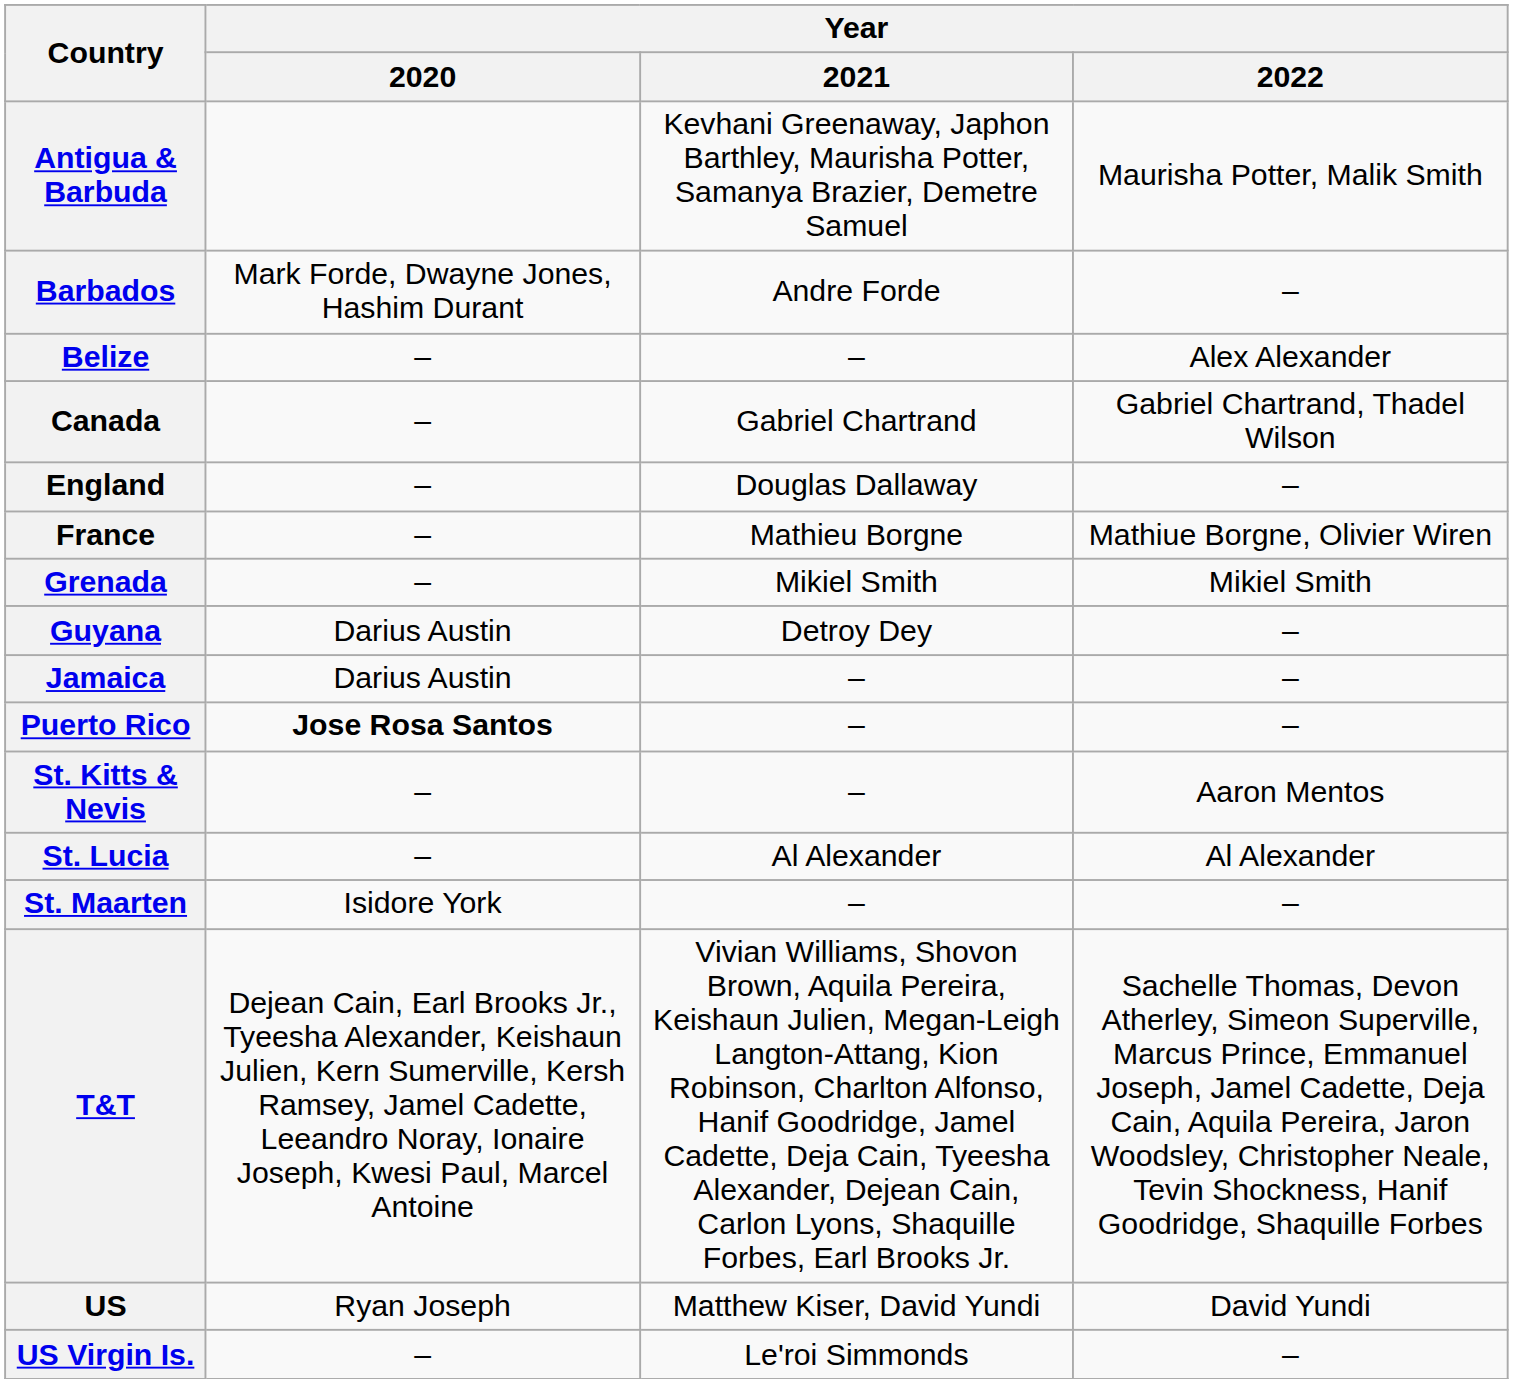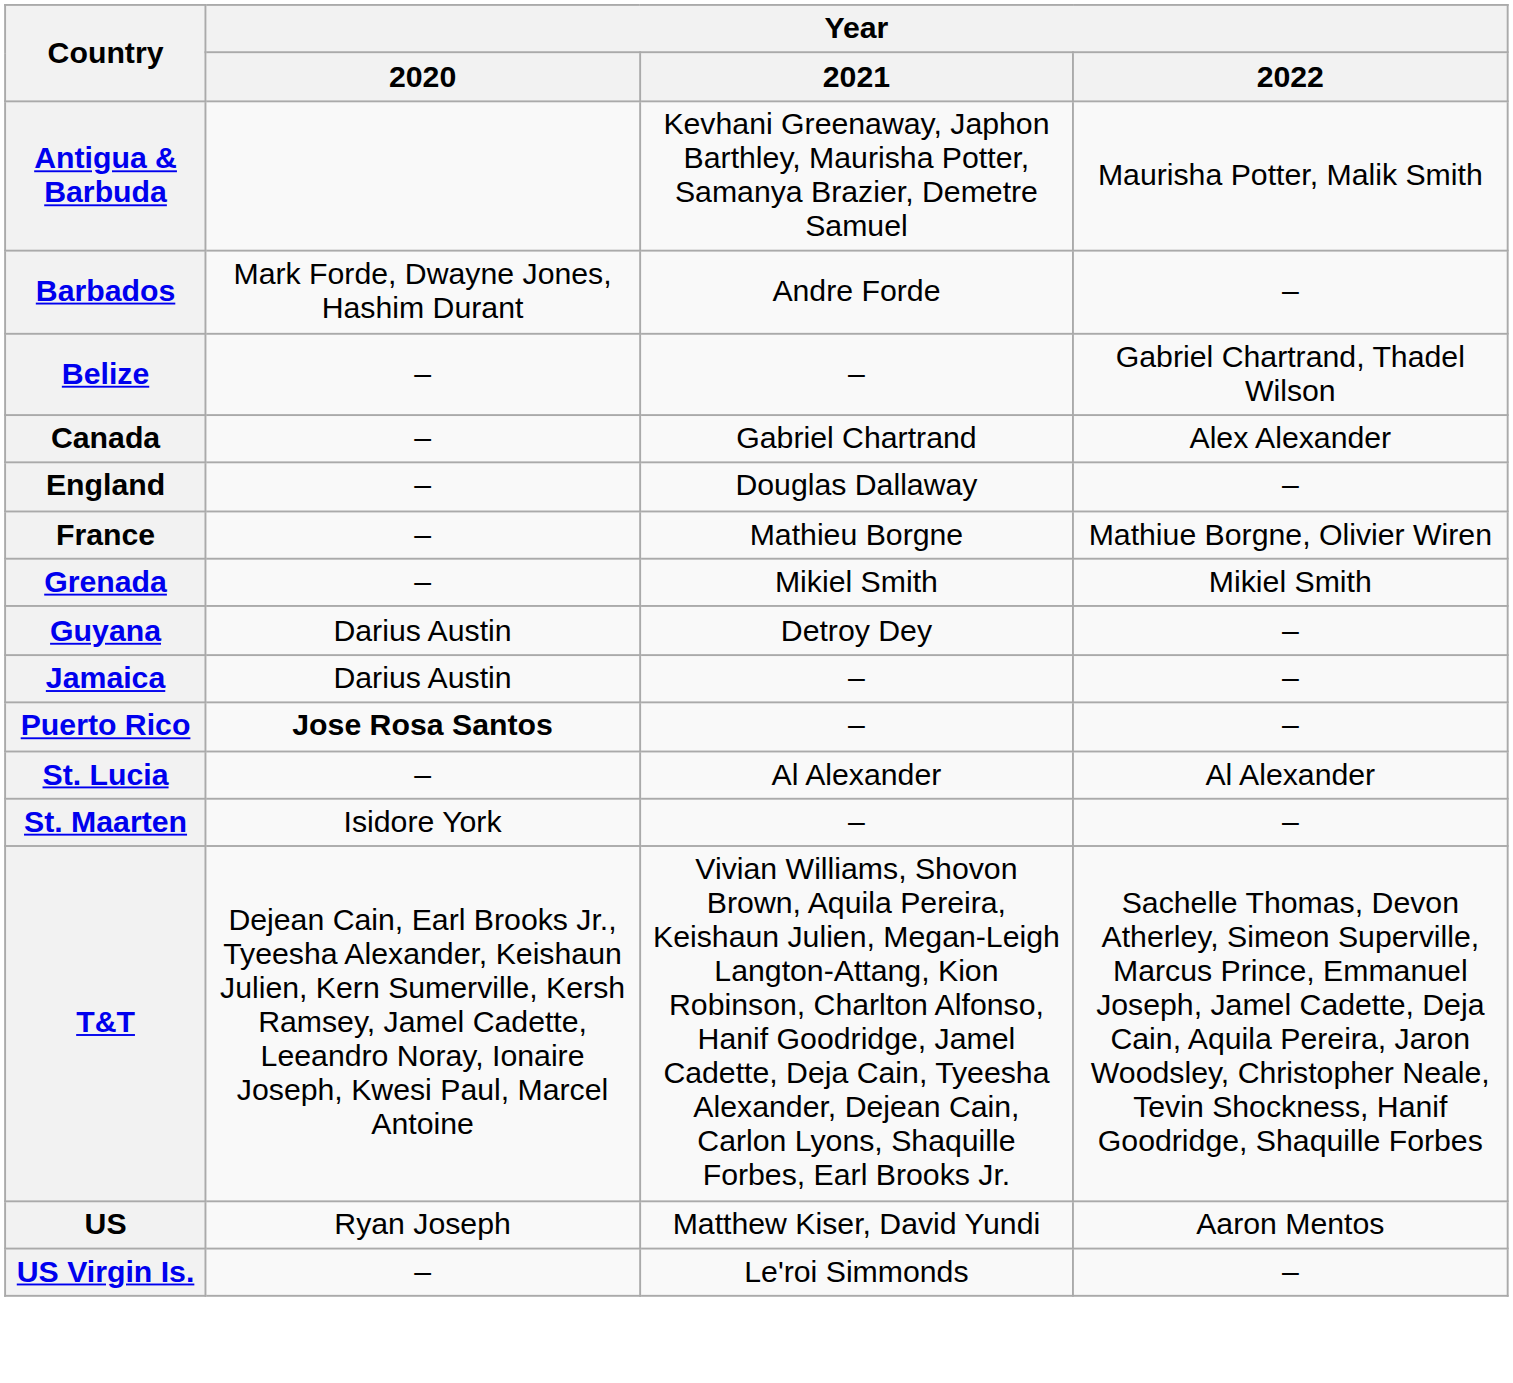(1290, 356) Alex Alexander -> (1290, 373) Gabriel Chartrand, Thadel Wilson
(1290, 421) Gabriel Chartrand, Thadel Wilson -> (1290, 438) Alex Alexander
- row: (106, 791)
(1290, 1306) David Yundi -> (1290, 1224) Aaron Mentos
